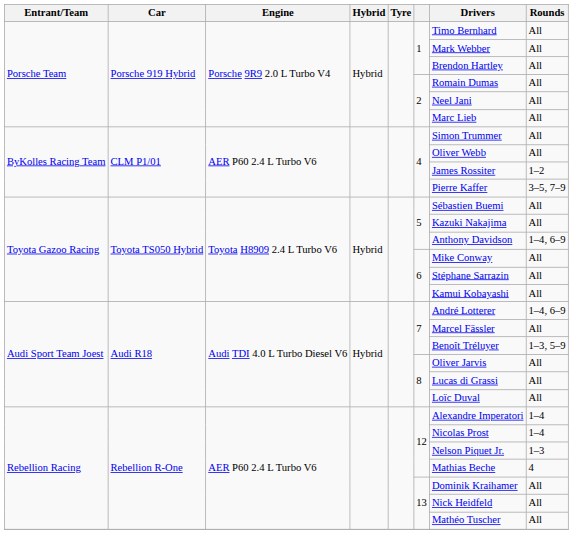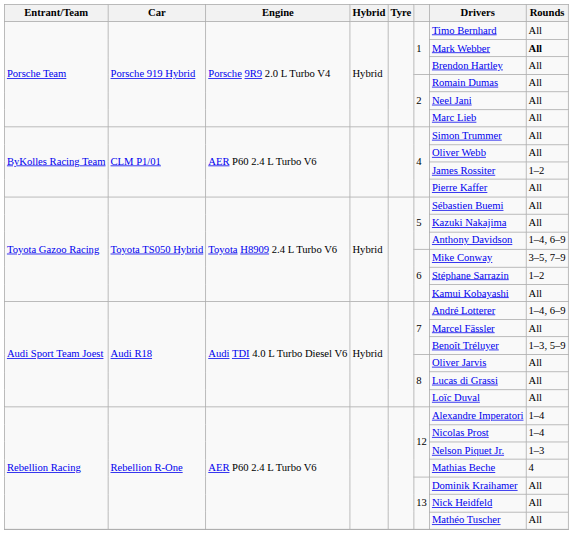(535, 47) normal -> (535, 47) bold
(547, 187) 3–5, 7–9 -> (535, 187) All
(535, 257) All -> (547, 257) 3–5, 7–9
(535, 275) All -> (536, 275) 1–2
